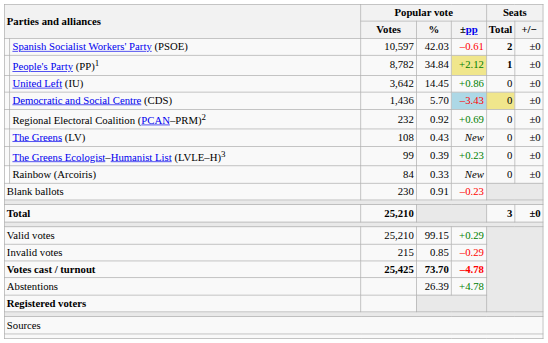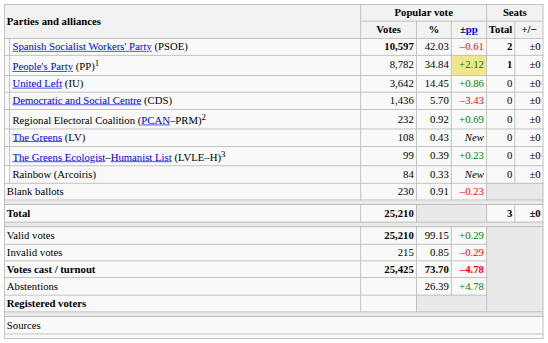(399, 47) normal -> (399, 47) bold
(472, 100) lightblue background -> (472, 100) no background
(510, 100) khaki background -> (510, 100) no background
(399, 235) normal -> (399, 235) bold
